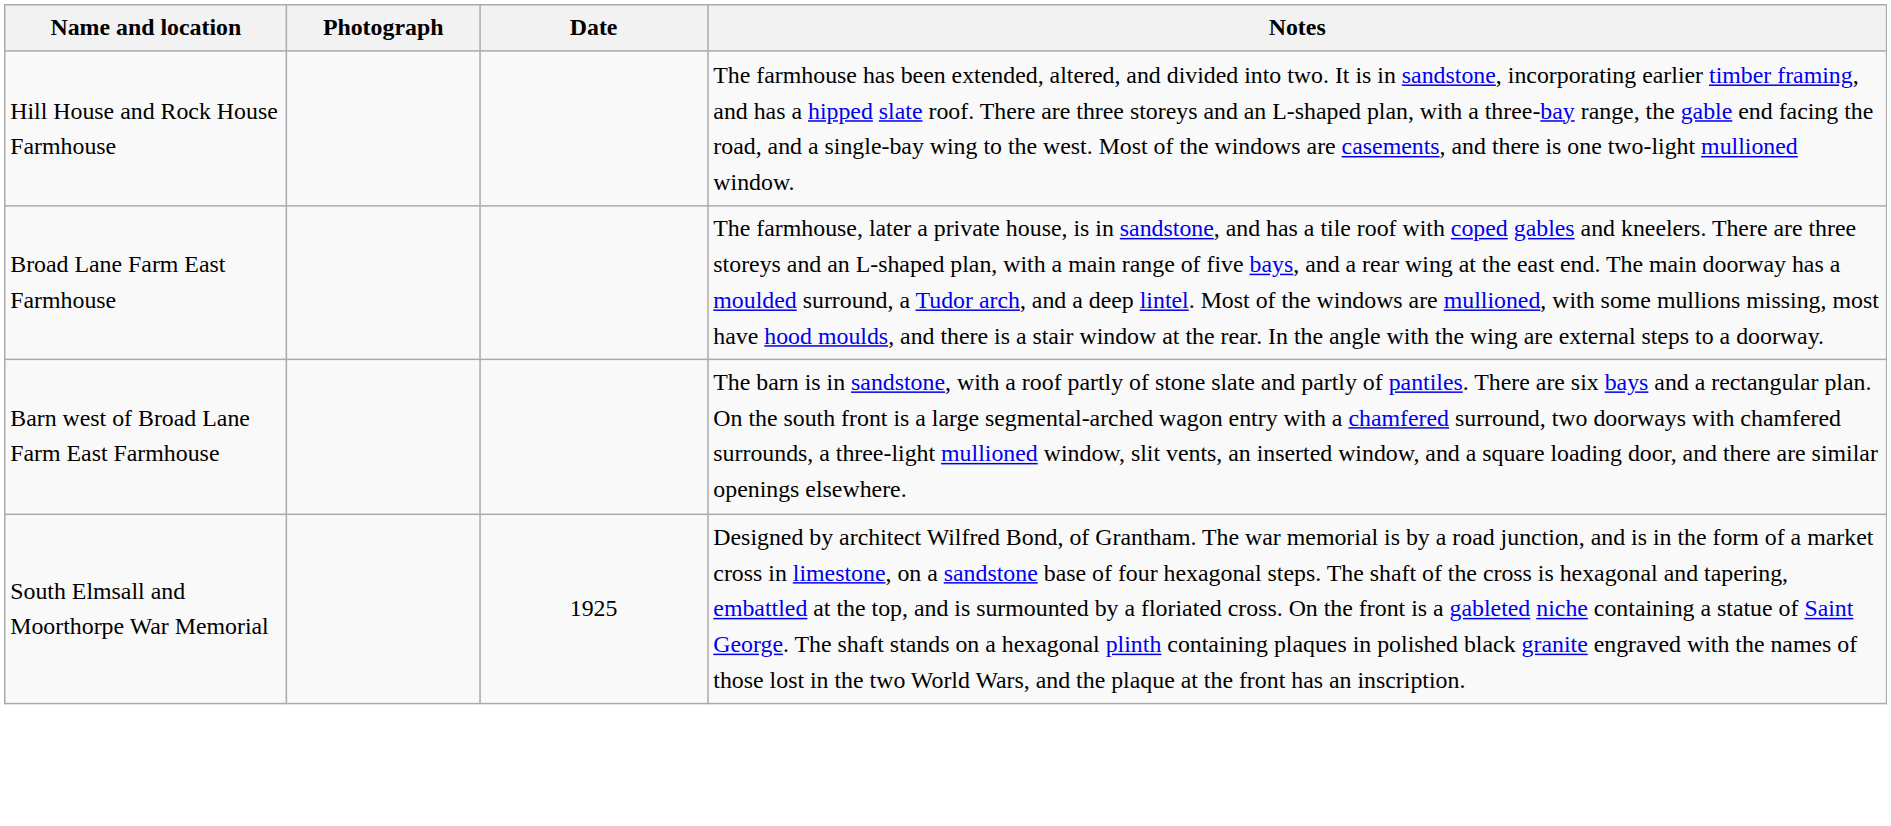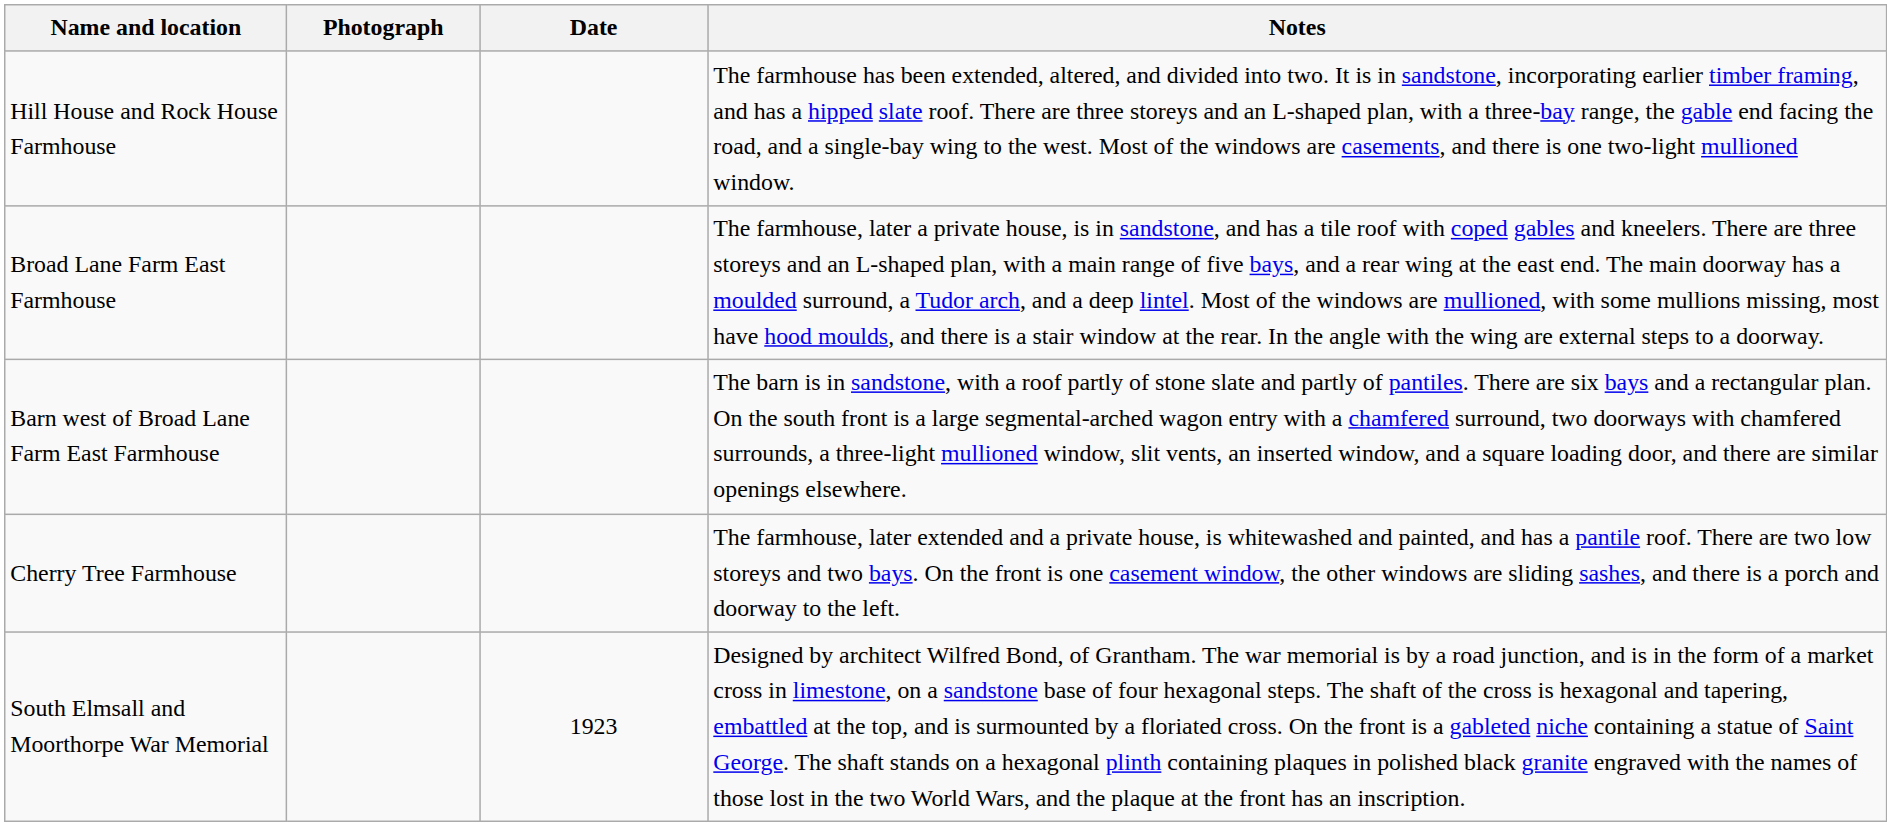+ row: (123, 572)
(594, 608) 1925 -> (594, 726) 1923
